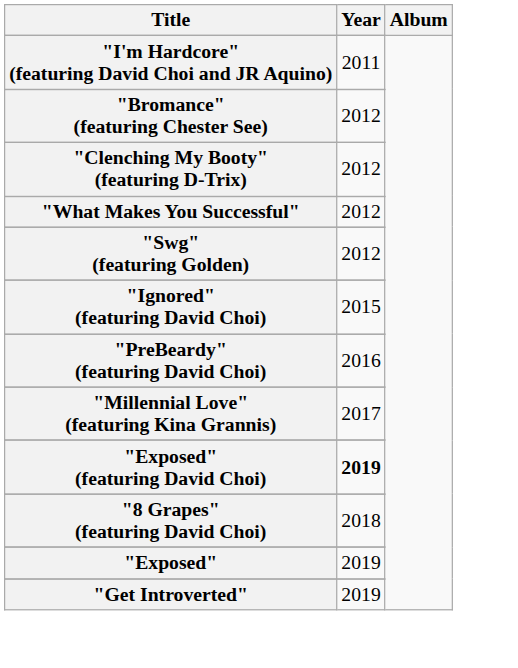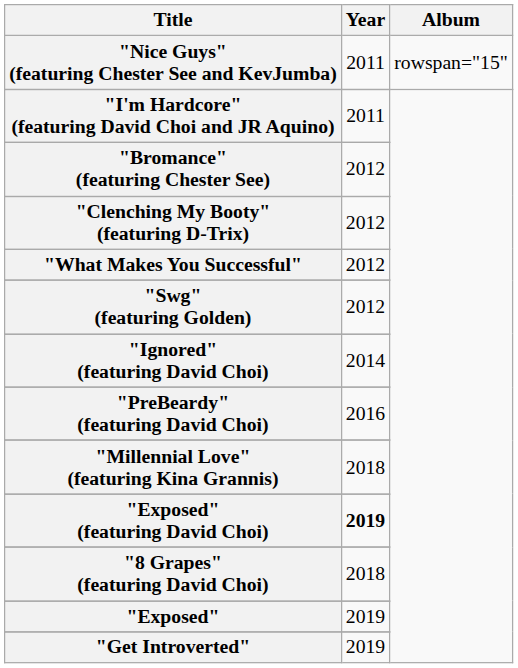+ row: (173, 62)
(361, 307) 2015 -> (366, 360) 2014
(361, 413) 2017 -> (366, 467) 2018
